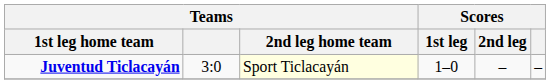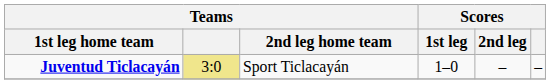(211, 66) no background -> (211, 66) khaki background
(296, 66) lightyellow background -> (296, 66) no background
